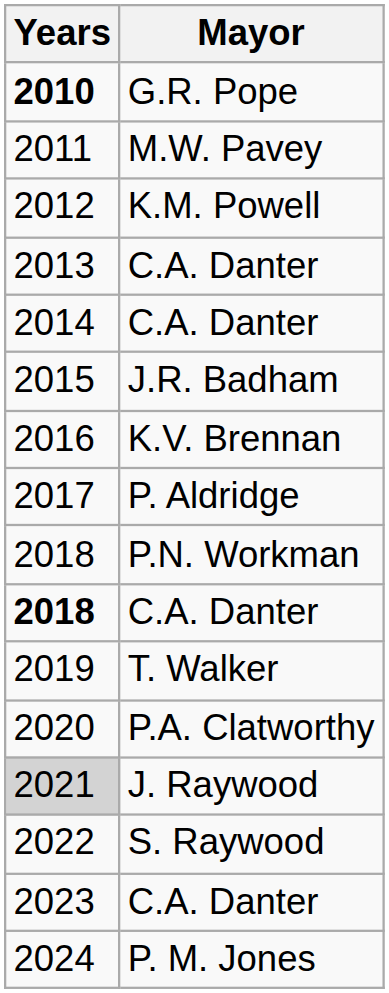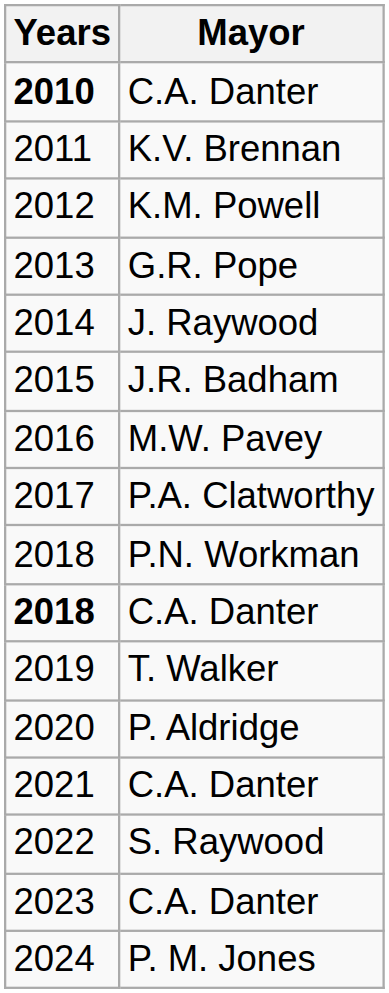(213, 91) G.R. Pope -> (223, 91) C.A. Danter
(225, 149) M.W. Pavey -> (235, 149) K.V. Brennan
(223, 264) C.A. Danter -> (213, 264) G.R. Pope
(223, 322) C.A. Danter -> (223, 322) J. Raywood
(235, 438) K.V. Brennan -> (225, 438) M.W. Pavey
(214, 496) P. Aldridge -> (251, 496) P.A. Clatworthy
(251, 727) P.A. Clatworthy -> (214, 727) P. Aldridge
(54, 785) lightgrey background -> (54, 785) no background
(223, 785) J. Raywood -> (223, 785) C.A. Danter
